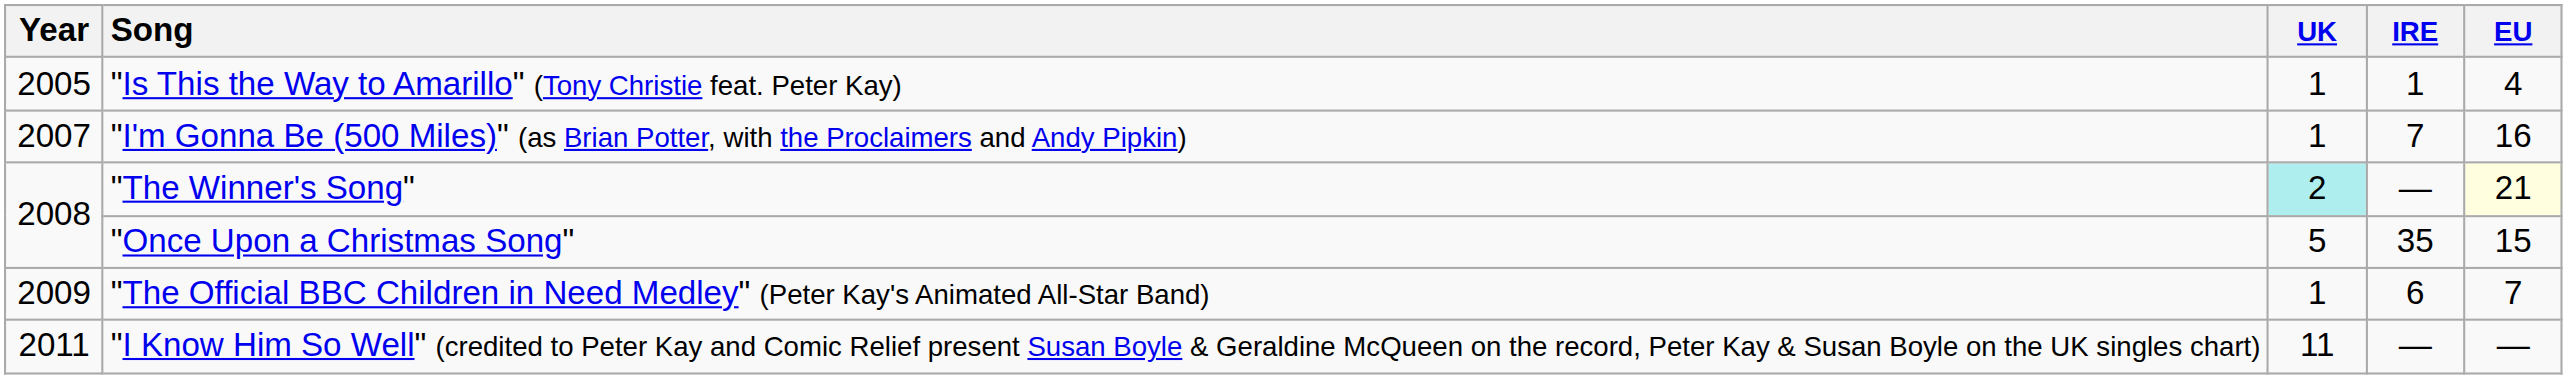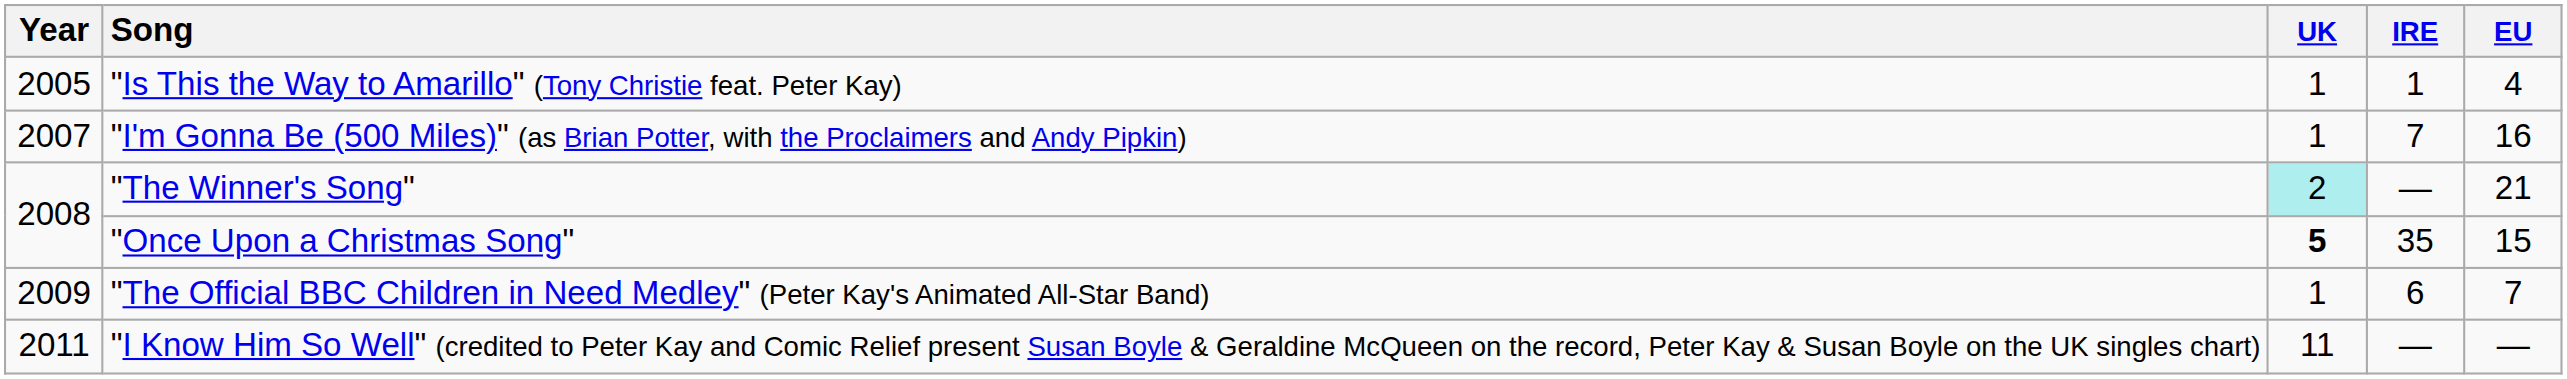(2513, 188) lightyellow background -> (2513, 188) no background
(2317, 240) normal -> (2317, 240) bold
